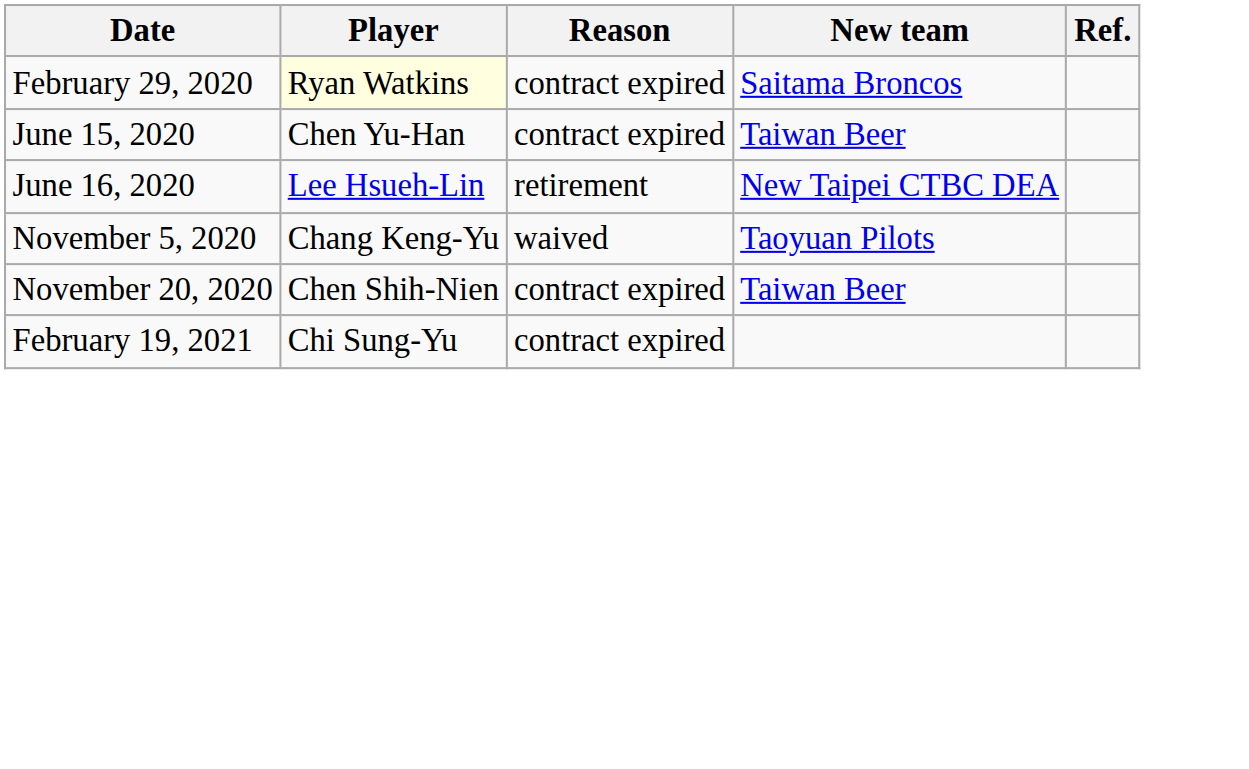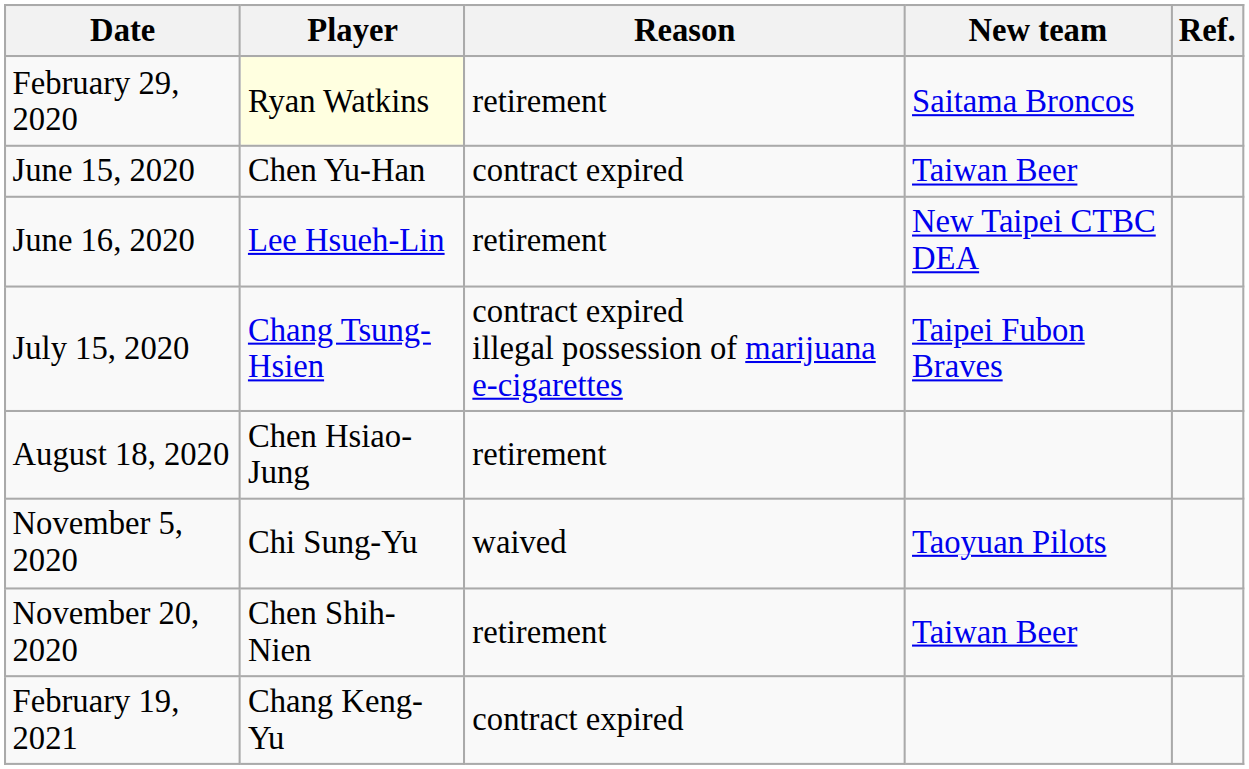(620, 82) contract expired -> (539, 100) retirement
+ row: (101, 347)
+ row: (121, 454)
(393, 237) Chang Keng-Yu -> (333, 542) Chi Sung-Yu
(620, 289) contract expired -> (539, 631) retirement
(373, 340) Chi Sung-Yu -> (335, 719) Chang Keng-Yu
